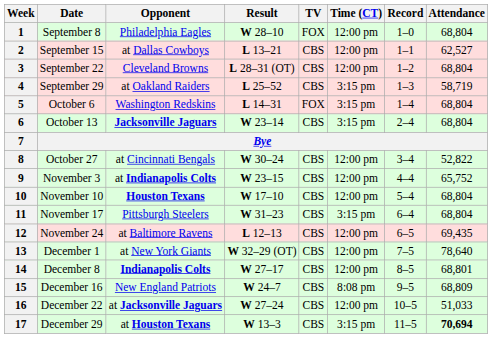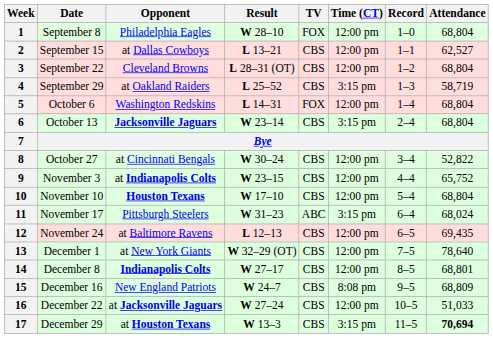(356, 104) 3:15 pm -> (357, 104) 12:00 pm
(313, 214) CBS -> (314, 214) ABC
(457, 214) 68,804 -> (457, 214) 68,024
